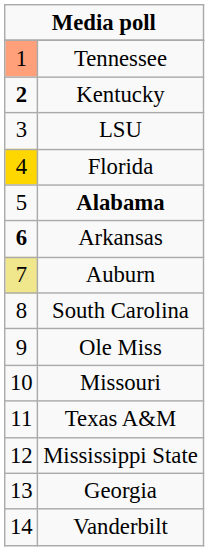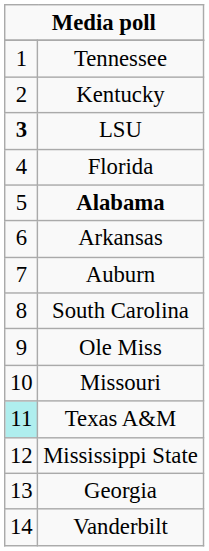(21, 58) lightsalmon background -> (21, 58) no background
(21, 94) bold -> (21, 94) normal
(21, 130) normal -> (21, 130) bold
(21, 166) gold background -> (21, 166) no background
(21, 238) bold -> (21, 238) normal
(21, 274) khaki background -> (21, 274) no background
(21, 418) no background -> (21, 418) paleturquoise background
